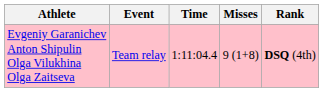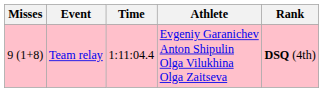columns swapped: (57, 14) <-> (241, 14)
